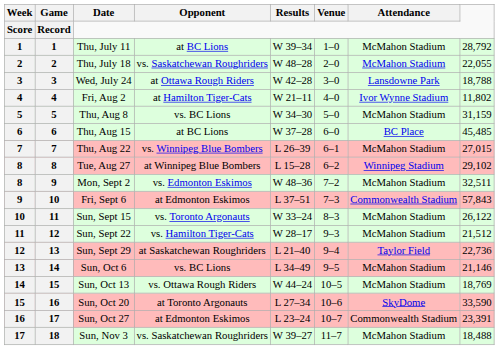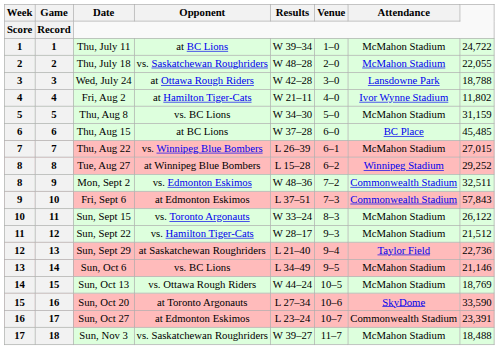(477, 47) 28,792 -> (477, 47) 24,722
(477, 166) 29,102 -> (477, 166) 29,252
(404, 183) McMahon Stadium -> (404, 183) Commonwealth Stadium
